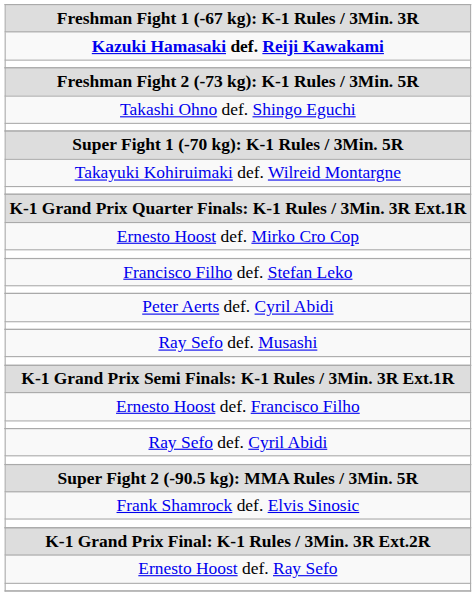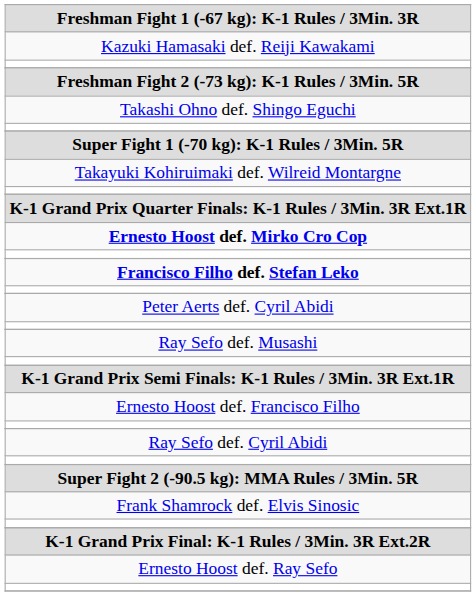(238, 45) bold -> (238, 45) normal
(238, 236) normal -> (238, 236) bold
(238, 271) normal -> (238, 271) bold
